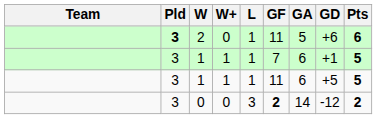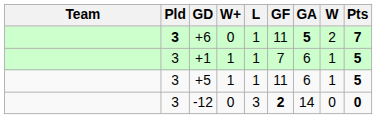columns swapped: (201, 15) <-> (330, 15)
(302, 37) normal -> (307, 37) bold
(358, 37) 6 -> (358, 37) 7
(358, 102) 2 -> (358, 102) 0
